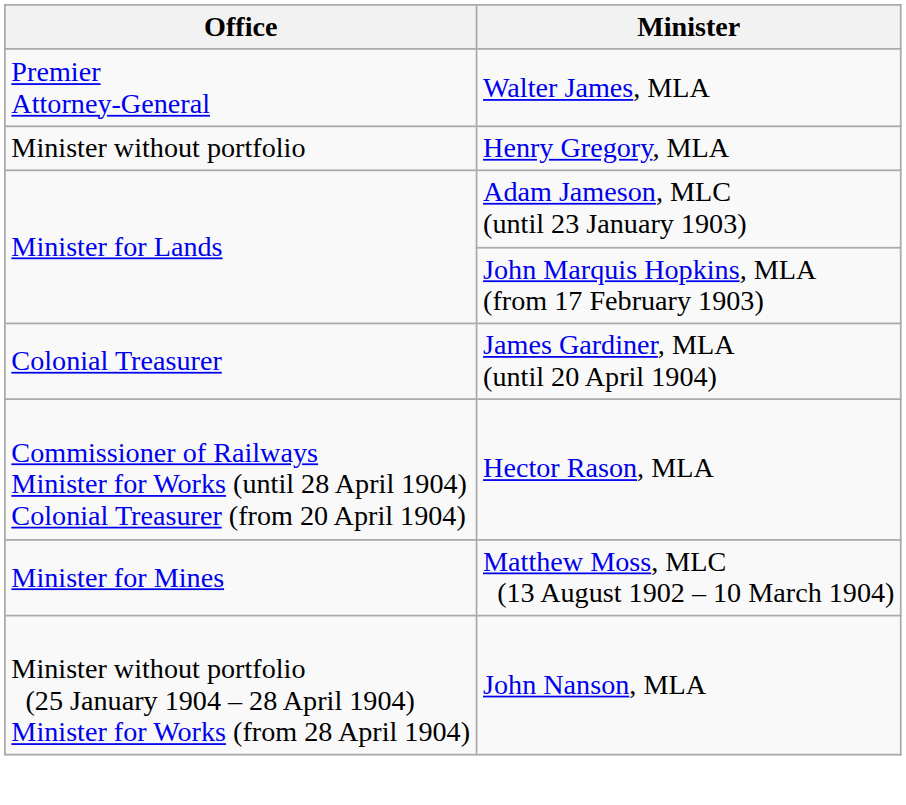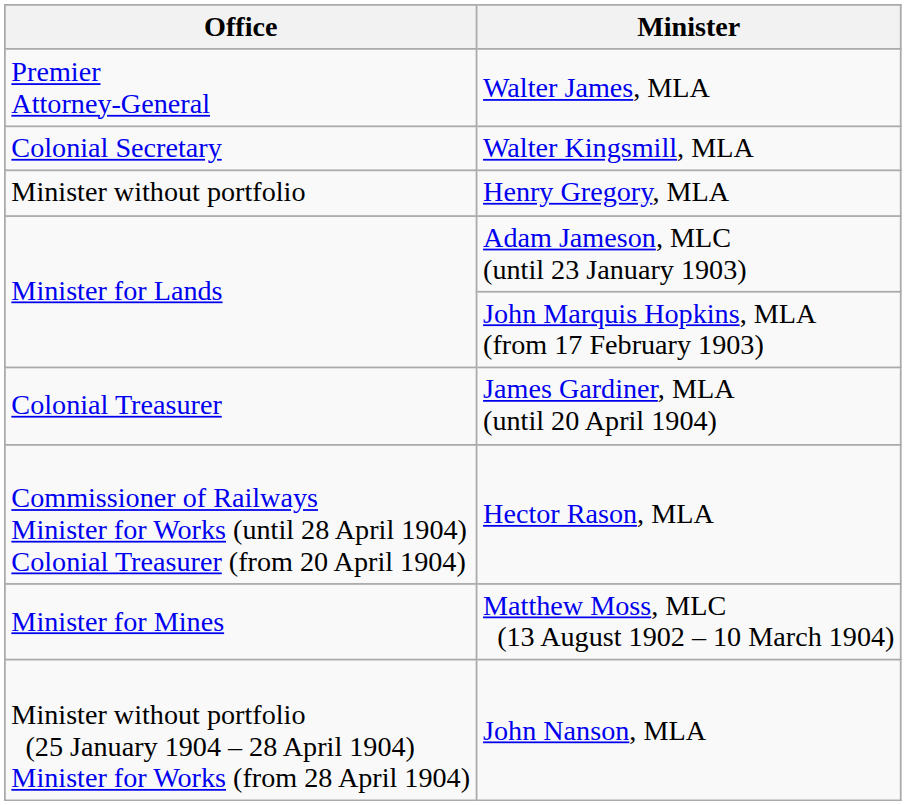+ row: (618, 147)
